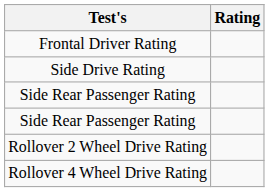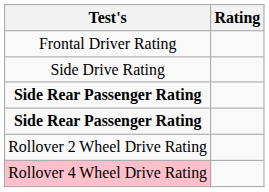(108, 94) normal -> (108, 94) bold
(108, 120) normal -> (108, 120) bold
(108, 172) no background -> (108, 172) pink background
